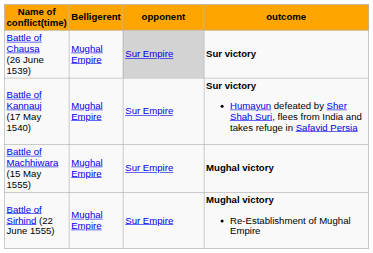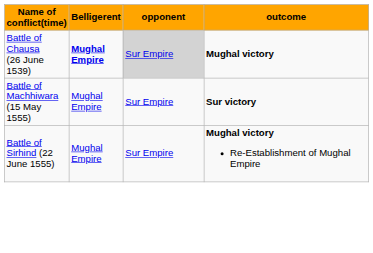(87, 54) normal -> (88, 54) bold
(231, 54) Sur victory -> (240, 54) Mughal victory
- row: (24, 111)
(240, 168) Mughal victory -> (231, 101) Sur victory
